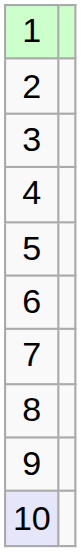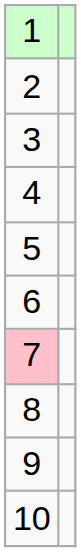(32, 355) no background -> (32, 355) pink background
(32, 517) lavender background -> (32, 517) no background
